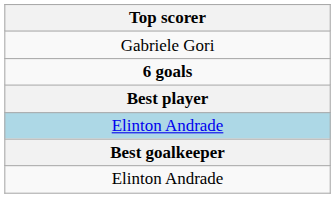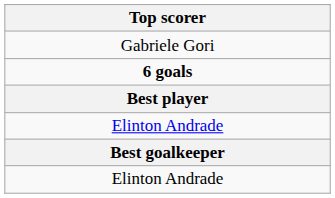(168, 125) lightblue background -> (168, 125) no background
